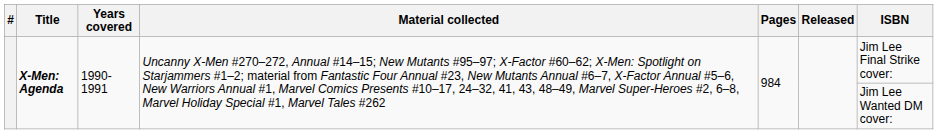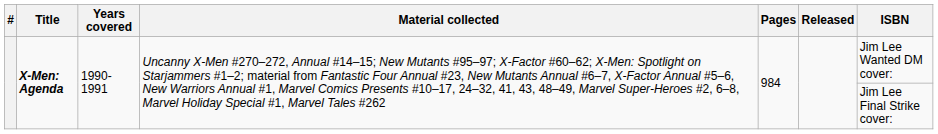(890, 60) Jim Lee Final Strike cover: -> (891, 60) Jim Lee Wanted DM cover:
(891, 106) Jim Lee Wanted DM cover: -> (890, 106) Jim Lee Final Strike cover:
